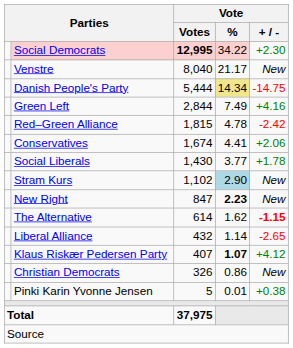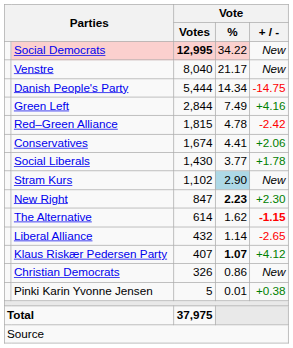(271, 50) +2.30 -> (274, 50) New
(232, 87) khaki background -> (232, 87) no background
(274, 198) New -> (271, 198) +2.30
